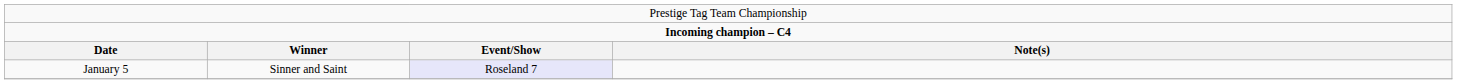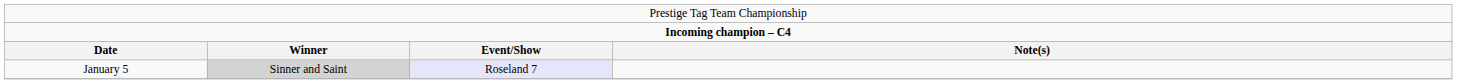(308, 69) no background -> (308, 69) lightgrey background
